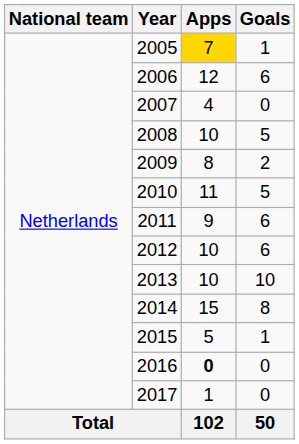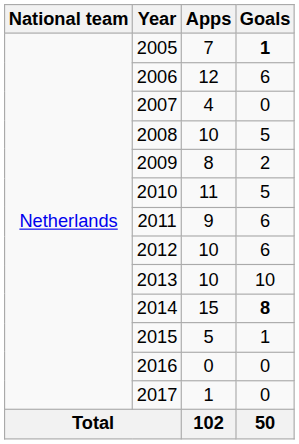(209, 47) gold background -> (209, 47) no background
(265, 47) normal -> (265, 47) bold
(265, 308) normal -> (265, 308) bold
(209, 366) bold -> (209, 366) normal
